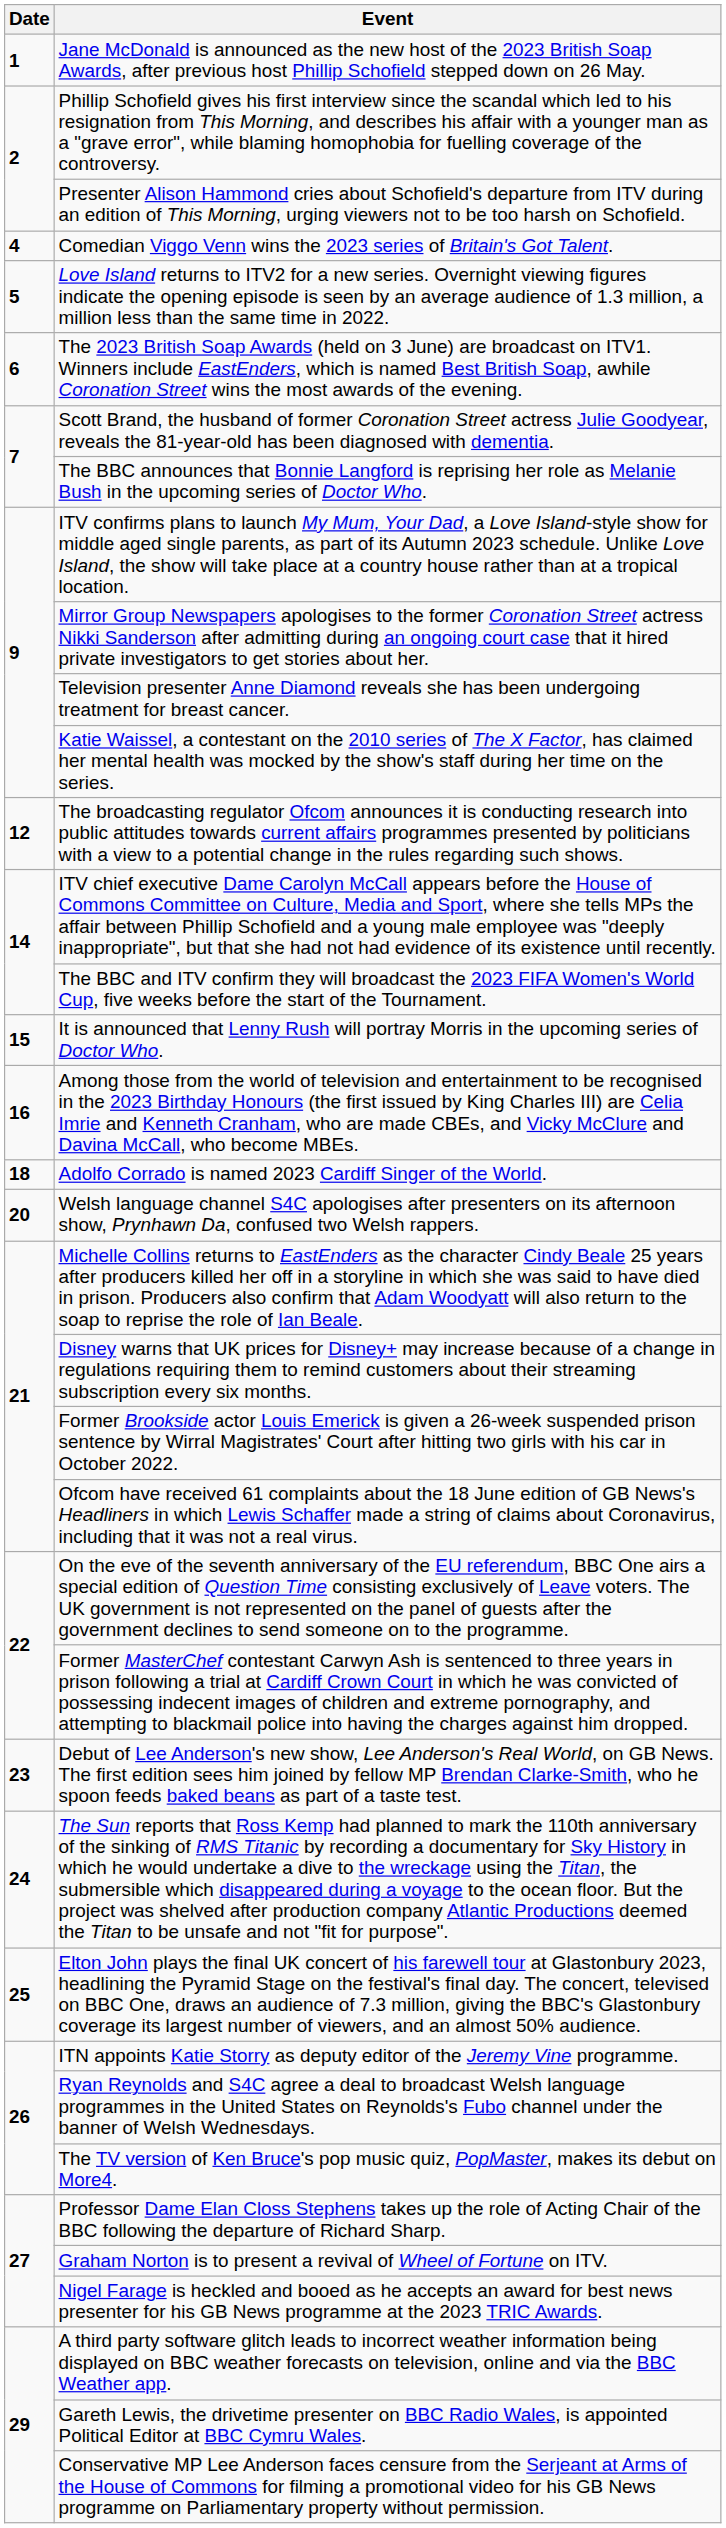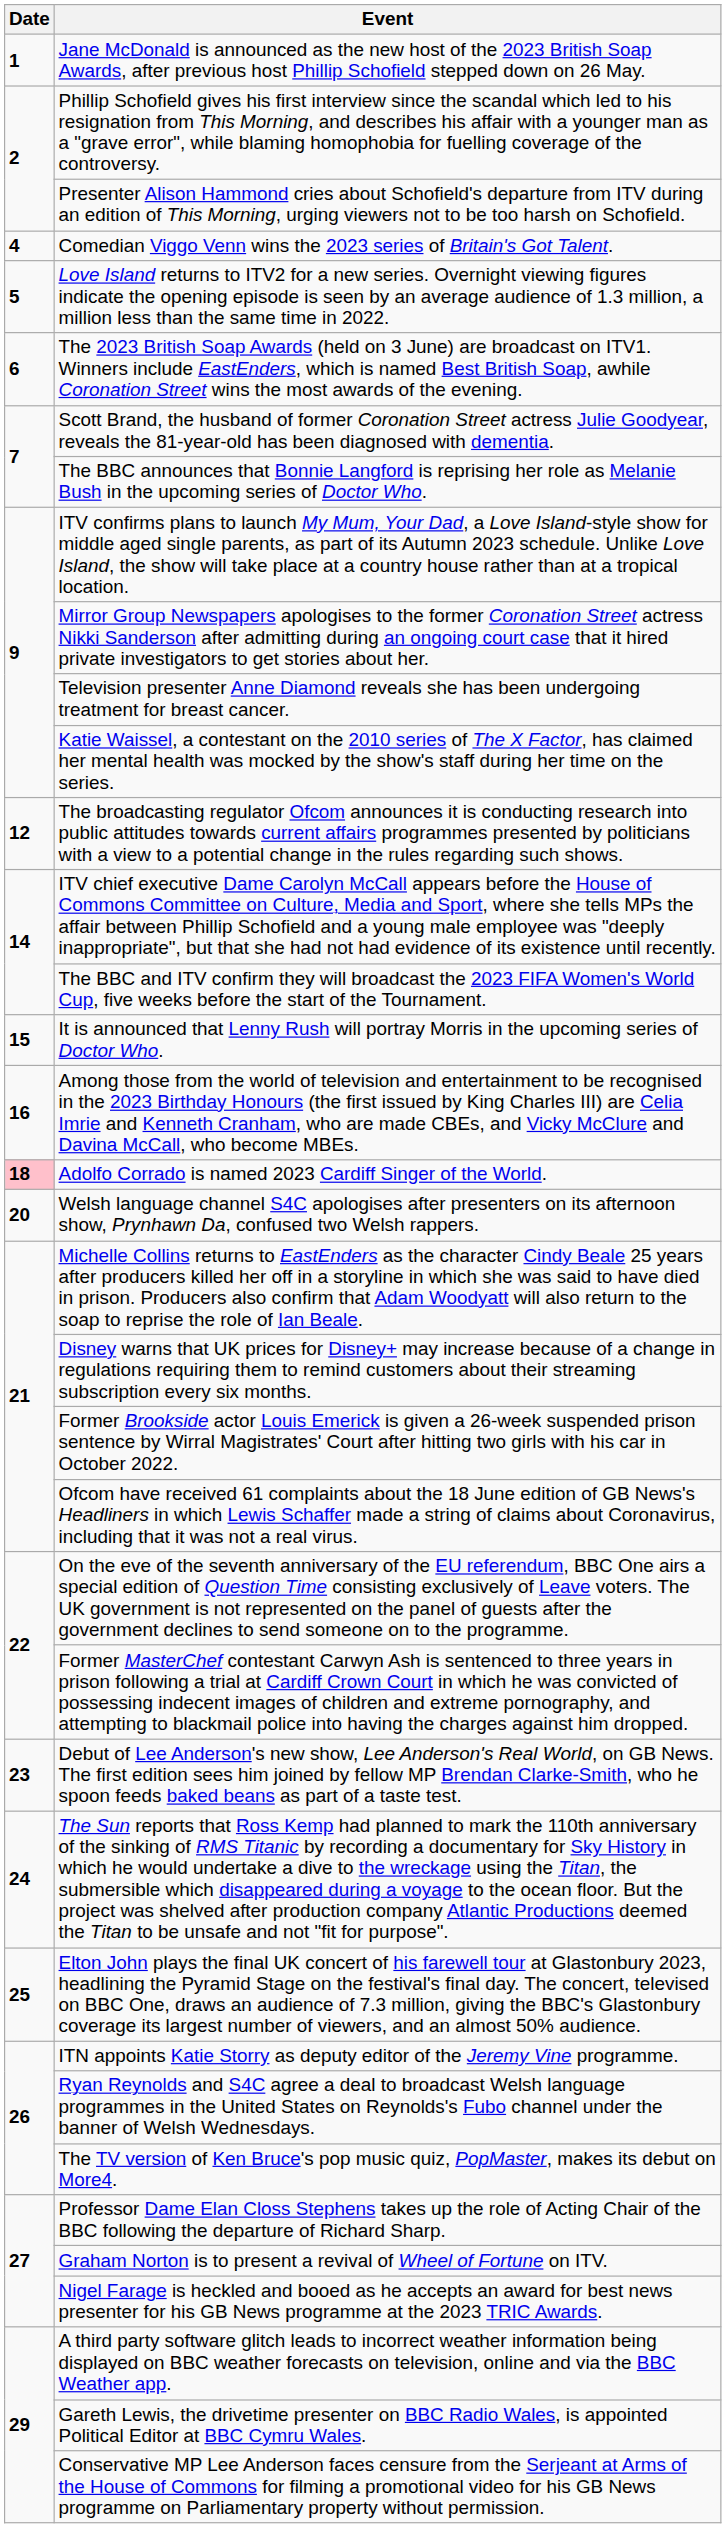(19, 1174) no background -> (19, 1174) pink background
